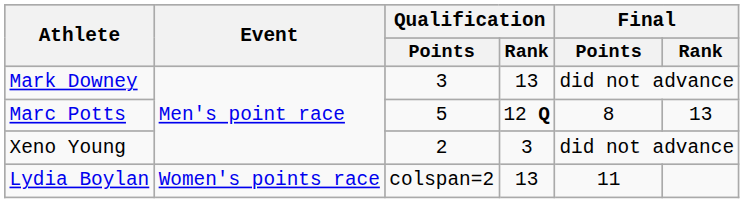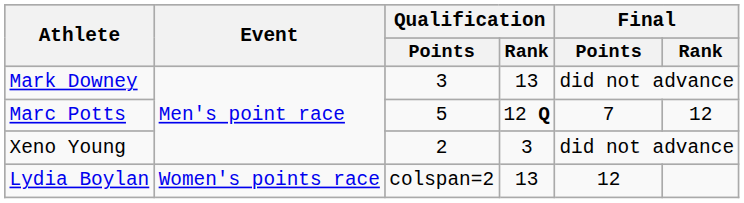(609, 115) 8 -> (609, 115) 7
(701, 115) 13 -> (701, 115) 12
(609, 180) 11 -> (609, 180) 12
